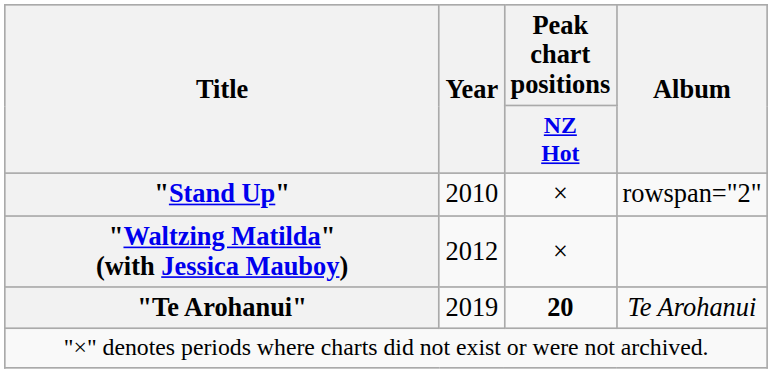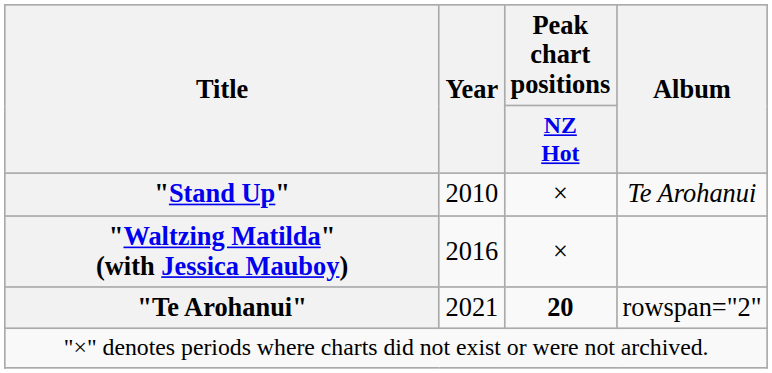(692, 193) rowspan="2" -> (692, 193) Te Arohanui
(472, 250) 2012 -> (472, 250) 2016
(472, 307) 2019 -> (472, 307) 2021
(692, 307) Te Arohanui -> (692, 307) rowspan="2"
